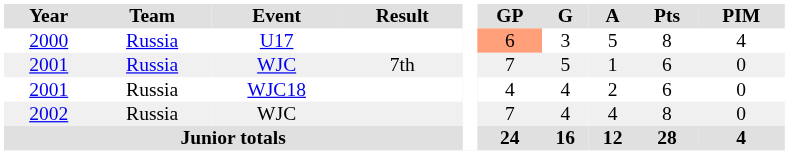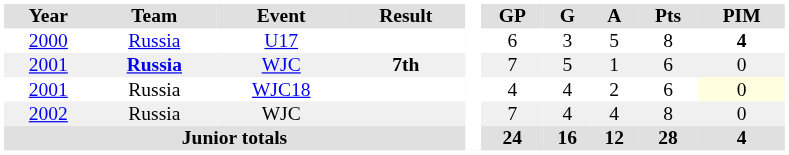(510, 40) lightsalmon background -> (512, 40) no background
(741, 40) normal -> (742, 40) bold
(152, 64) normal -> (154, 64) bold
(402, 64) normal -> (406, 64) bold
(741, 89) no background -> (742, 89) lightyellow background
